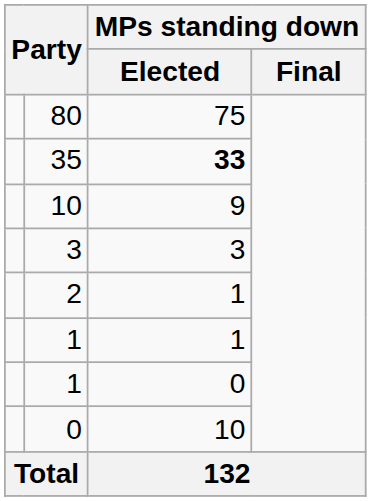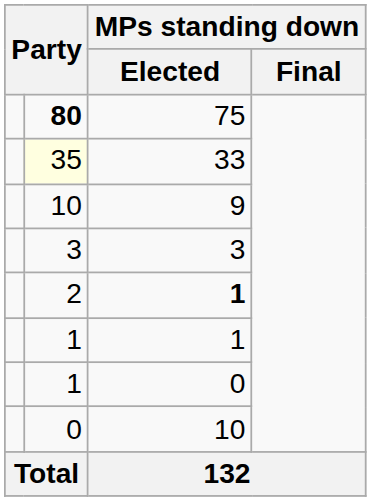(66, 116) normal -> (66, 116) bold
(66, 160) no background -> (66, 160) lightyellow background
(230, 160) bold -> (230, 160) normal
(238, 294) normal -> (238, 294) bold
